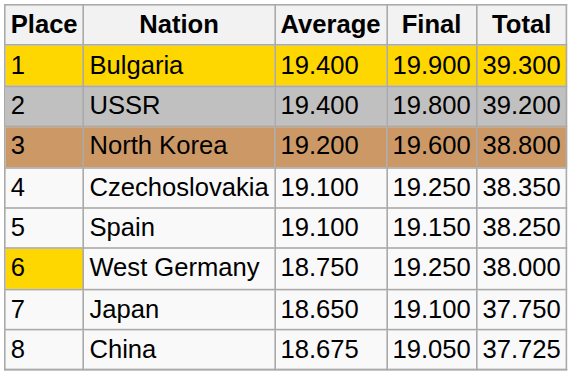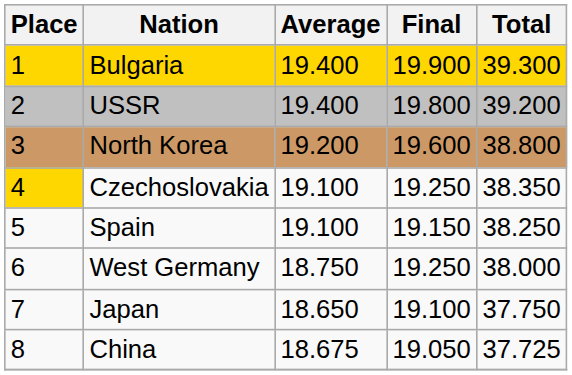(18, 187) no background -> (18, 187) gold background
(18, 268) gold background -> (18, 268) no background
